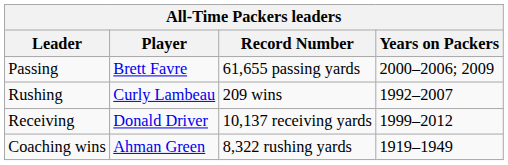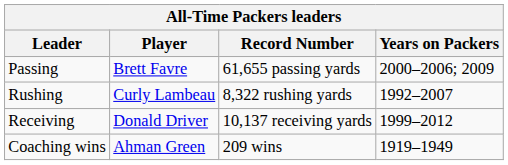(252, 95) 209 wins -> (287, 95) 8,322 rushing yards
(287, 146) 8,322 rushing yards -> (252, 146) 209 wins
